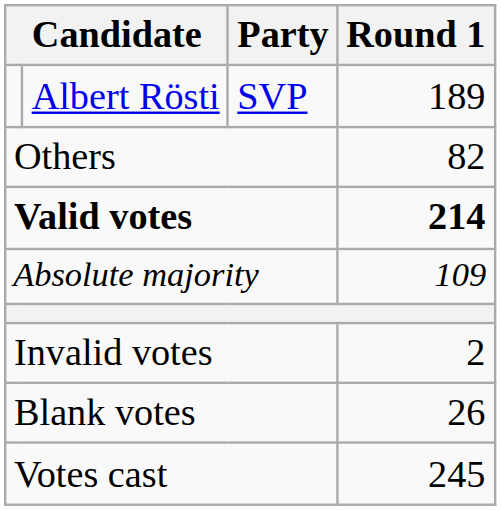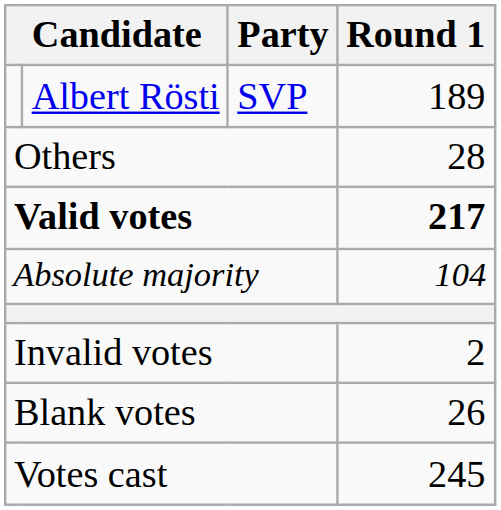(466, 156) 82 -> (466, 156) 28
(457, 216) 214 -> (457, 216) 217
(460, 275) 109 -> (460, 275) 104
